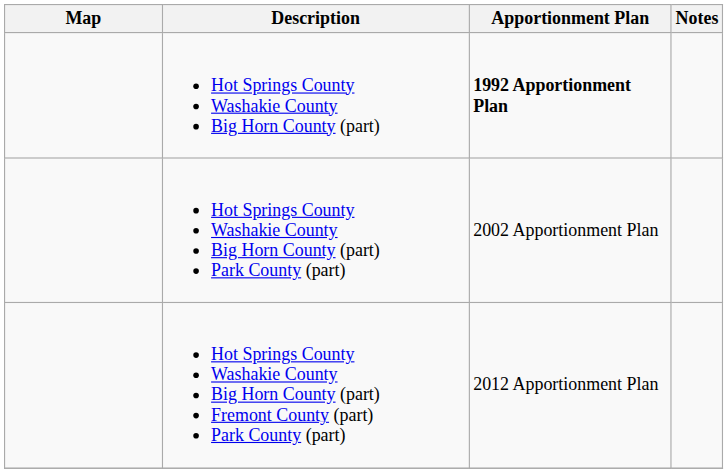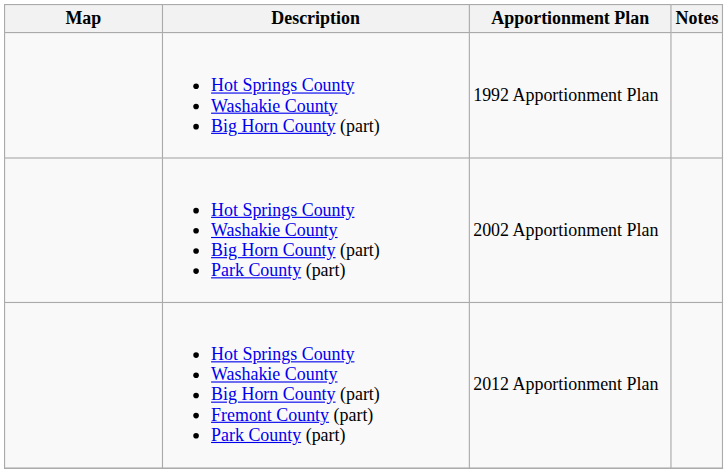(552, 95) bold -> (566, 95) normal
